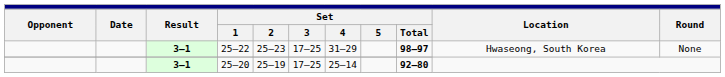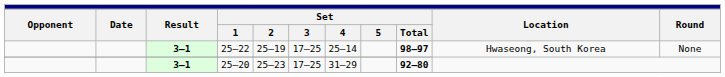(271, 48) 25–23 -> (271, 48) 25–19
(343, 48) 31–29 -> (343, 48) 25–14
(271, 64) 25–19 -> (271, 64) 25–23
(343, 64) 25–14 -> (343, 64) 31–29
